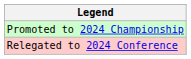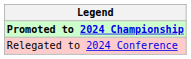(95, 29) normal -> (95, 29) bold
